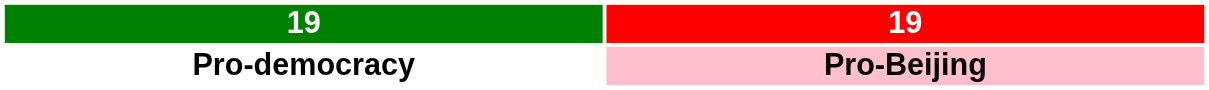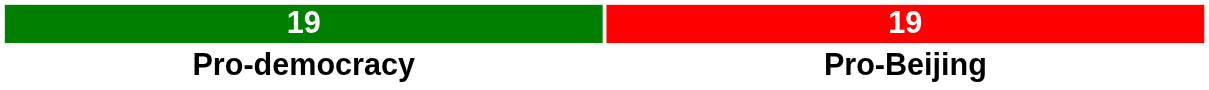(905, 65) pink background -> (905, 65) no background
